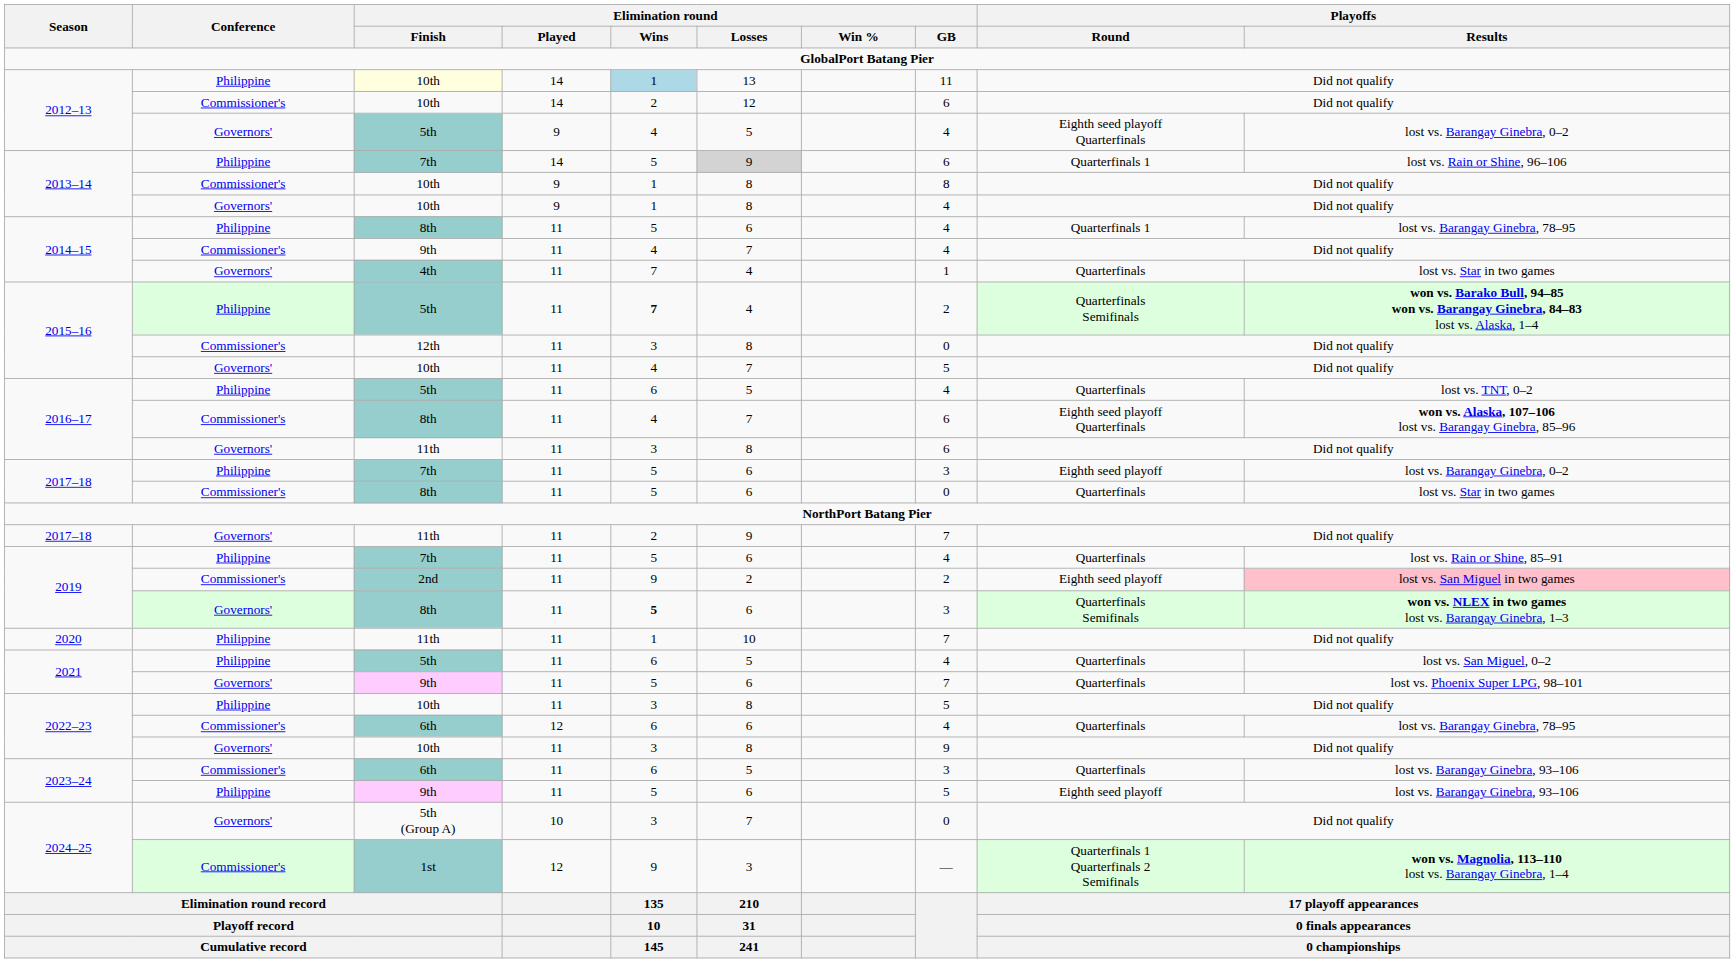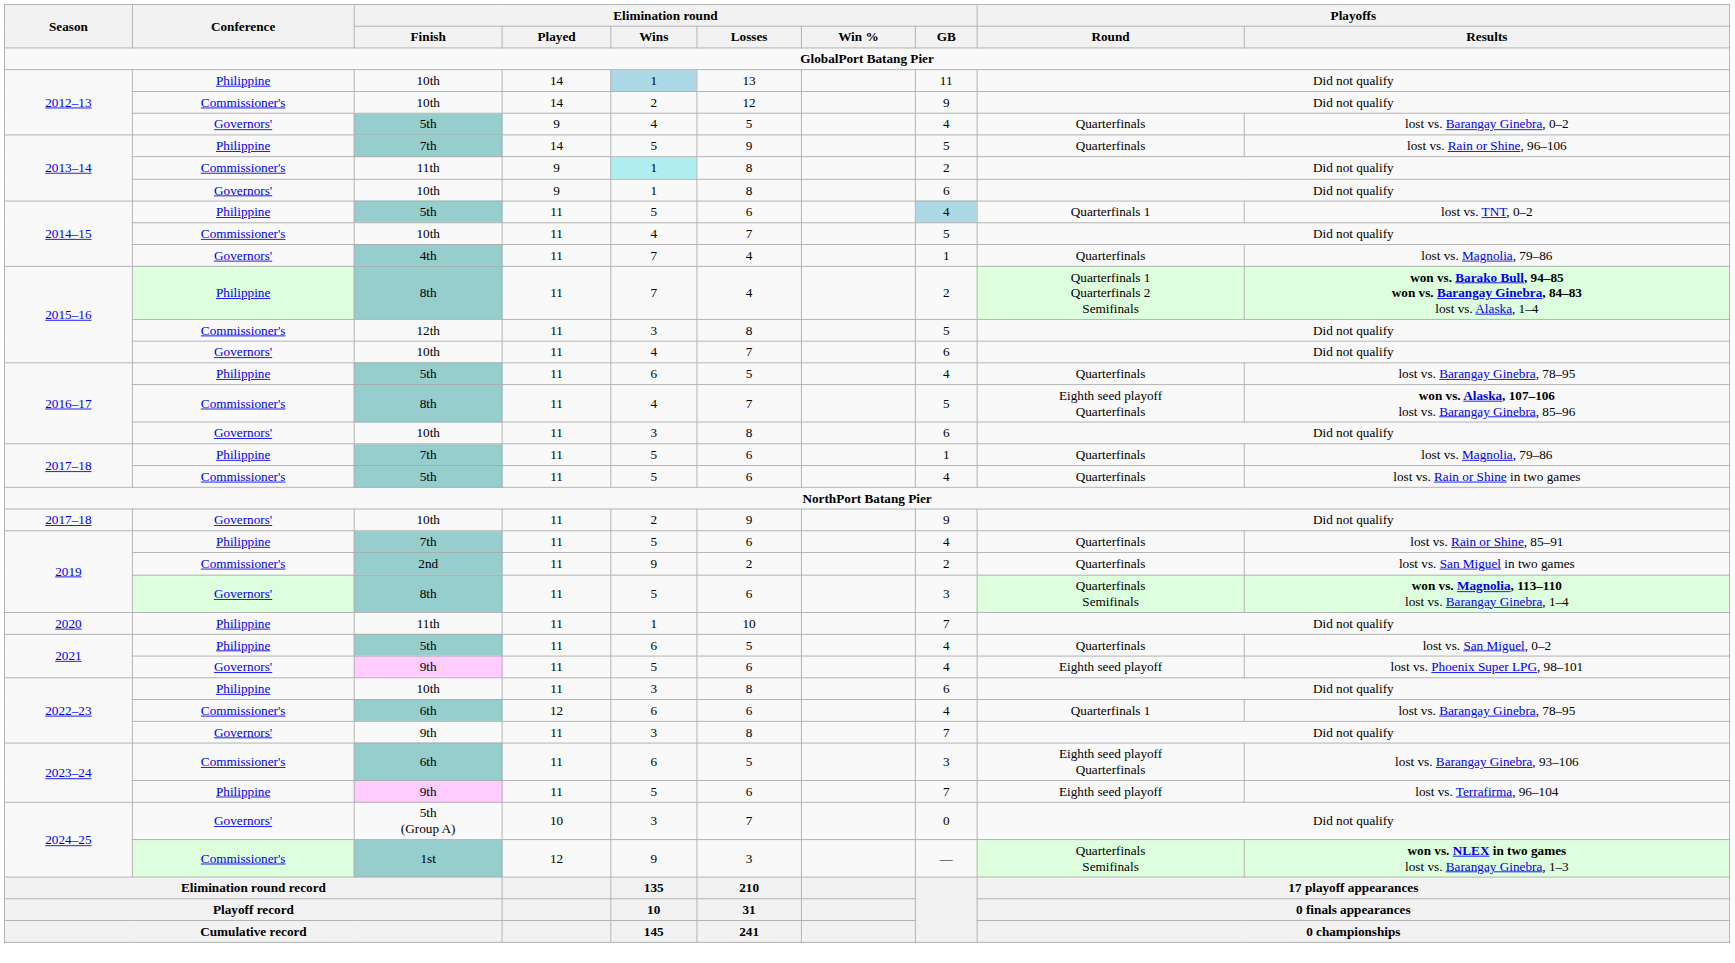(428, 81) lightyellow background -> (428, 81) no background
(946, 102) 6 -> (946, 102) 9
(1111, 132) Eighth seed playoff Quarterfinals -> (1111, 124) Quarterfinals
(749, 162) lightgrey background -> (749, 146) no background
(946, 162) 6 -> (946, 146) 5
(1111, 162) Quarterfinals 1 -> (1111, 146) Quarterfinals
(428, 183) 10th -> (428, 168) 11th
(654, 183) no background -> (654, 168) paleturquoise background
(946, 183) 8 -> (946, 168) 2
(946, 205) 4 -> (946, 190) 6
(428, 227) 8th -> (428, 211) 5th
(946, 227) no background -> (946, 211) lightblue background
(1487, 227) lost vs. Barangay Ginebra, 78–95 -> (1487, 211) lost vs. TNT, 0–2
(428, 249) 9th -> (428, 233) 10th
(946, 249) 4 -> (946, 233) 5
(1487, 271) lost vs. Star in two games -> (1487, 255) lost vs. Magnolia, 79–86
(428, 308) 5th -> (428, 292) 8th
(654, 308) bold -> (654, 292) normal
(1111, 308) Quarterfinals Semifinals -> (1111, 292) Quarterfinals 1 Quarterfinals 2 Semifinals
(946, 346) 0 -> (946, 330) 5
(946, 367) 5 -> (946, 352) 6
(1487, 389) lost vs. TNT, 0–2 -> (1487, 373) lost vs. Barangay Ginebra, 78–95
(946, 419) 6 -> (946, 403) 5
(428, 448) 11th -> (428, 433) 10th
(946, 470) 3 -> (946, 455) 1
(1111, 470) Eighth seed playoff -> (1111, 455) Quarterfinals
(1487, 470) lost vs. Barangay Ginebra, 0–2 -> (1487, 455) lost vs. Magnolia, 79–86
(428, 492) 8th -> (428, 476) 5th
(946, 492) 0 -> (946, 476) 4
(1487, 492) lost vs. Star in two games -> (1487, 476) lost vs. Rain or Shine in two games
(428, 536) 11th -> (428, 520) 10th
(946, 536) 7 -> (946, 520) 9
(1111, 579) Eighth seed playoff -> (1111, 564) Quarterfinals
(1487, 579) pink background -> (1487, 564) no background
(654, 609) bold -> (654, 593) normal
(1487, 609) won vs. NLEX in two games lost vs. Barangay Ginebra, 1–3 -> (1487, 593) won vs. Magnolia, 113–110 lost vs. Barangay Ginebra, 1–4
(946, 682) 7 -> (946, 666) 4
(1111, 682) Quarterfinals -> (1111, 666) Eighth seed playoff
(946, 704) 5 -> (946, 688) 6
(1111, 726) Quarterfinals -> (1111, 710) Quarterfinals 1
(428, 748) 10th -> (428, 732) 9th
(946, 748) 9 -> (946, 732) 7
(1111, 769) Quarterfinals -> (1111, 761) Eighth seed playoff Quarterfinals
(946, 791) 5 -> (946, 791) 7
(1487, 791) lost vs. Barangay Ginebra, 93–106 -> (1487, 791) lost vs. Terrafirma, 96–104
(1111, 866) Quarterfinals 1 Quarterfinals 2 Semifinals -> (1111, 858) Quarterfinals Semifinals
(1487, 866) won vs. Magnolia, 113–110 lost vs. Barangay Ginebra, 1–4 -> (1487, 858) won vs. NLEX in two games lost vs. Barangay Ginebra, 1–3
